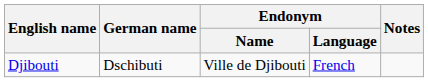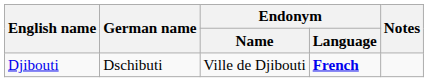(334, 64) normal -> (336, 64) bold
